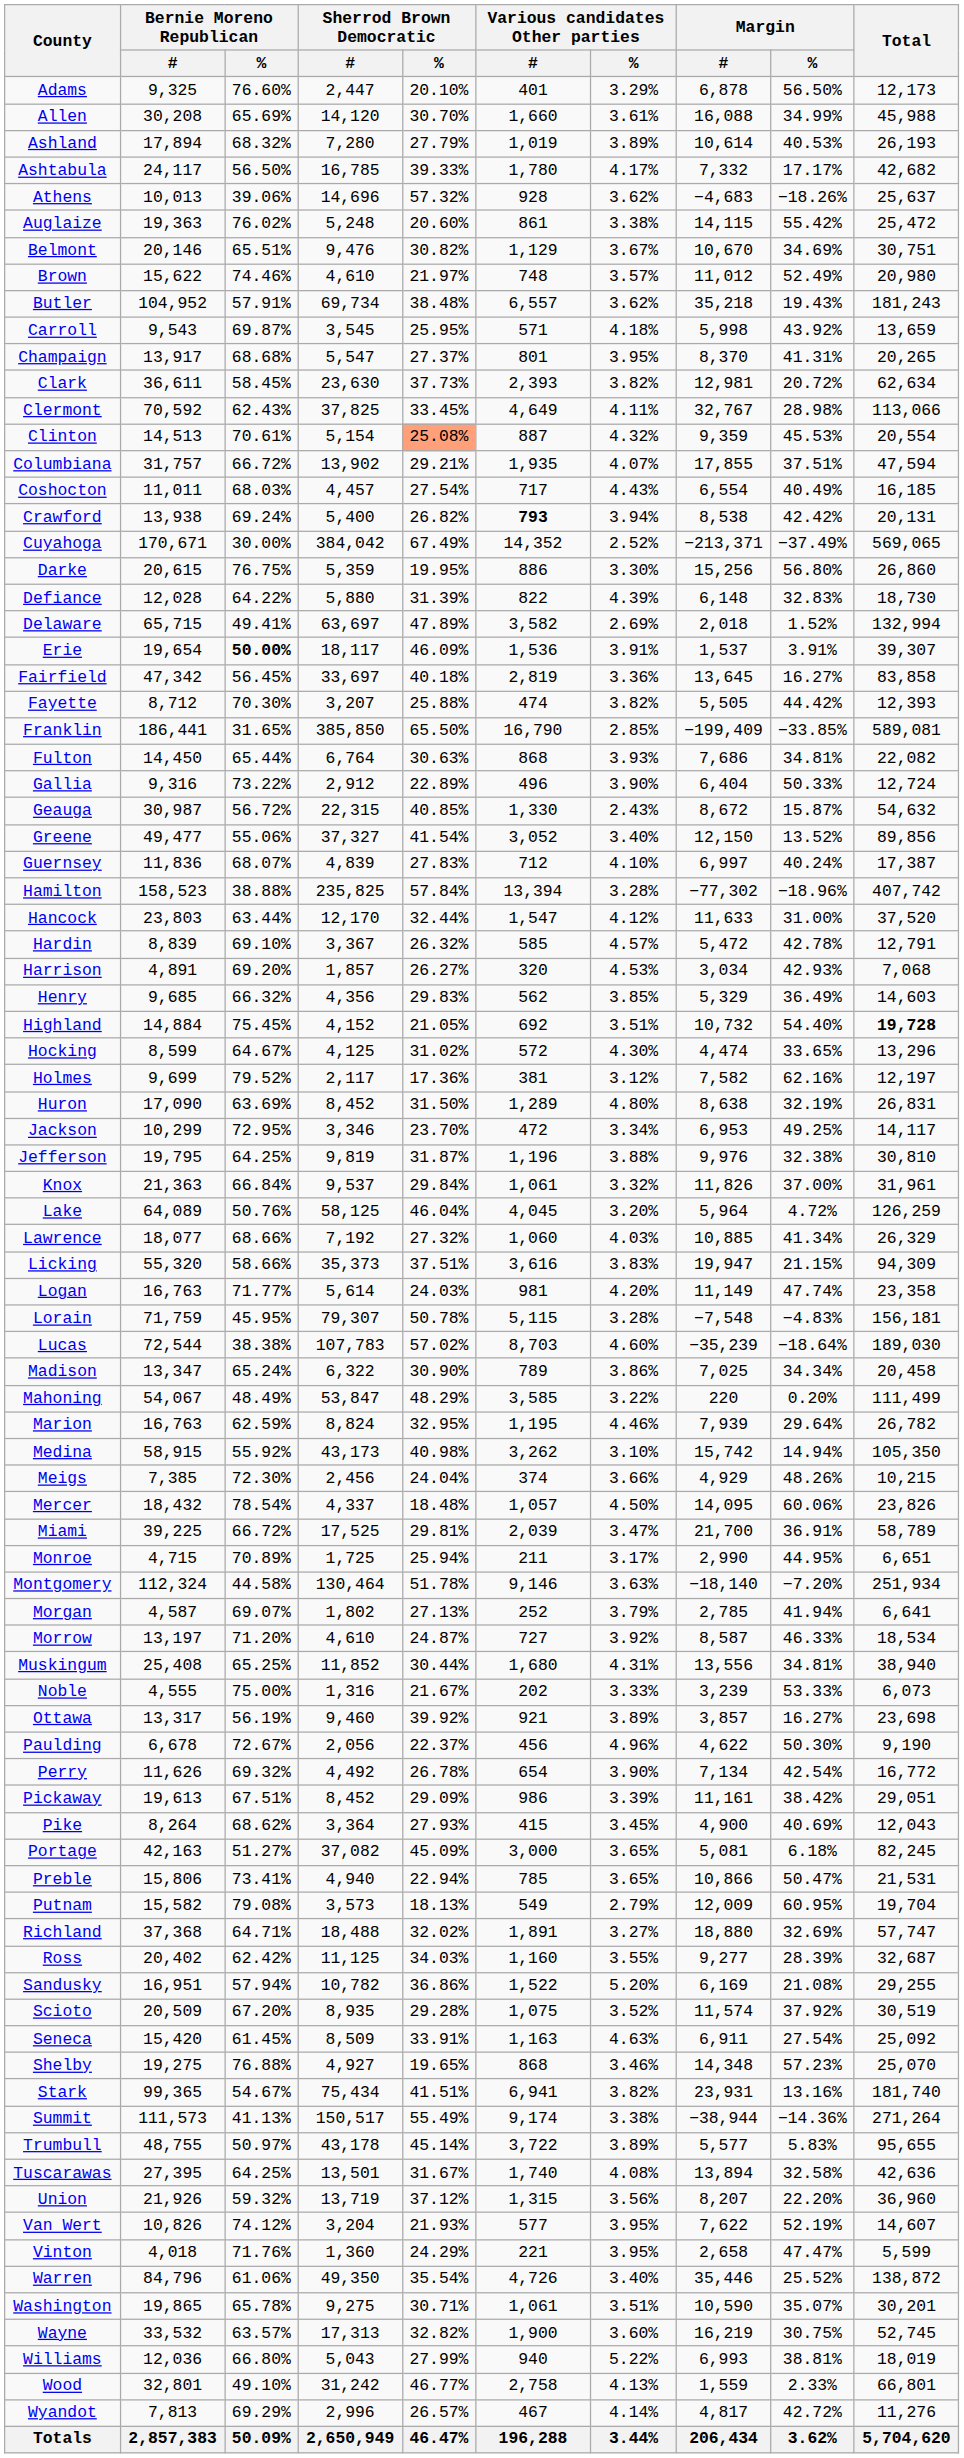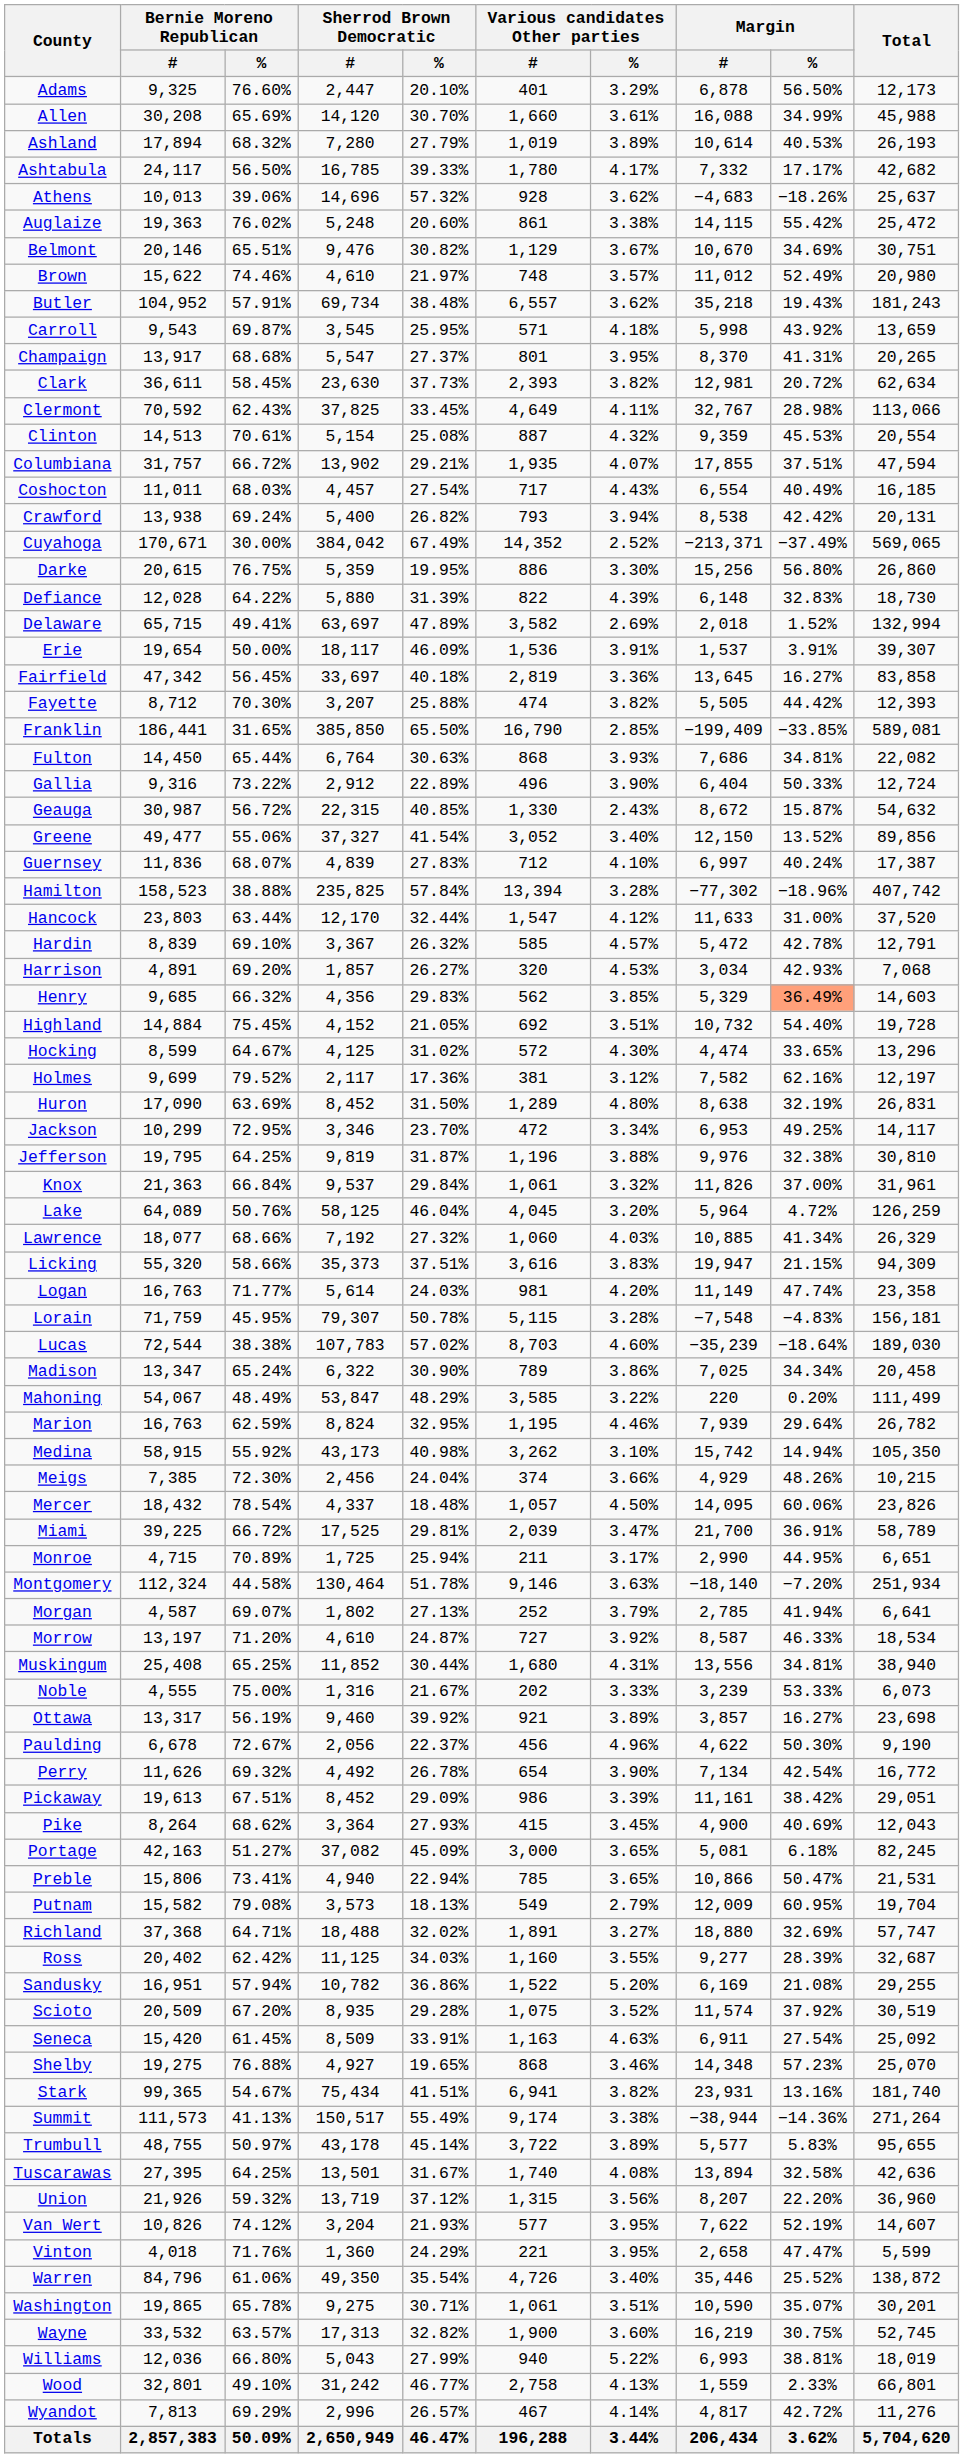(439, 437) lightsalmon background -> (439, 437) no background
(533, 517) bold -> (533, 517) normal
(261, 651) bold -> (261, 651) normal
(812, 998) no background -> (812, 998) lightsalmon background
(906, 1025) bold -> (906, 1025) normal
